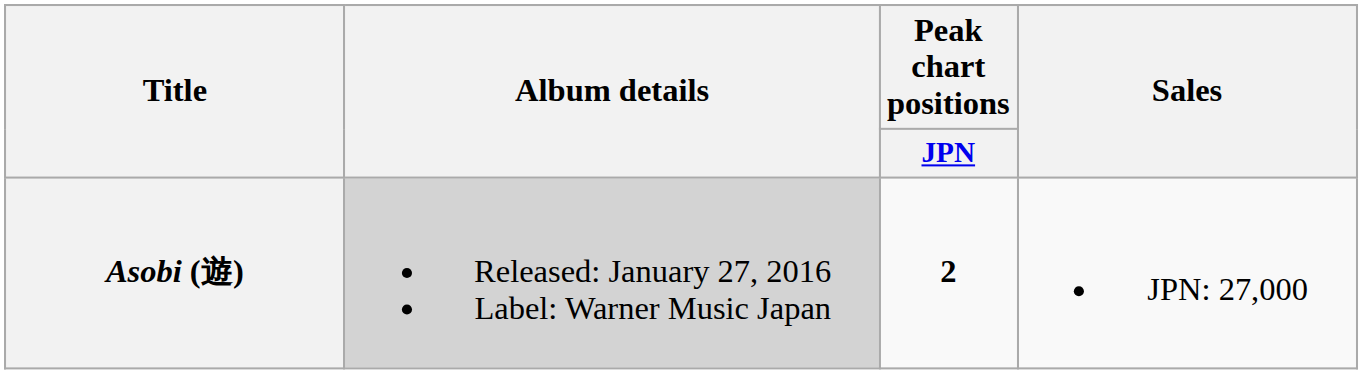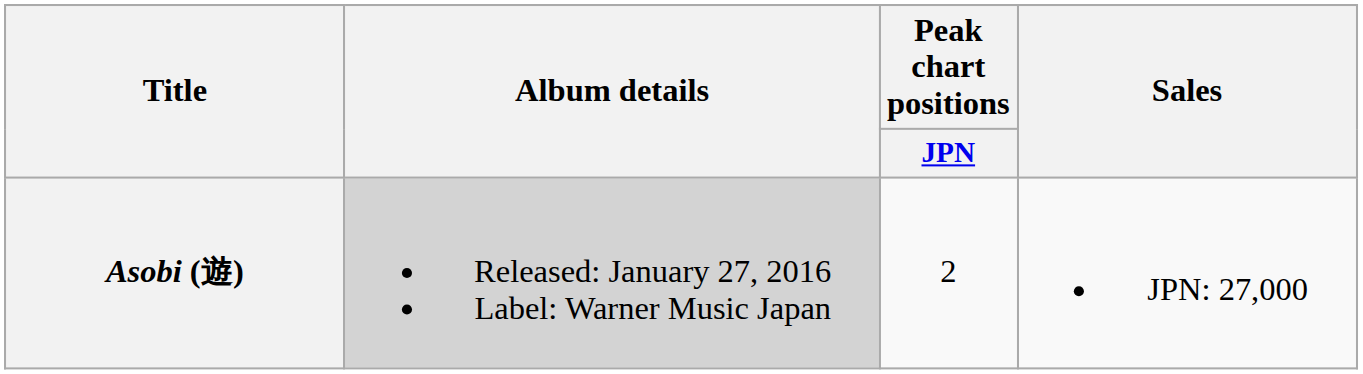(948, 272) bold -> (948, 272) normal
